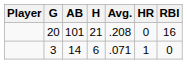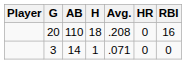(75, 31) 101 -> (74, 31) 110
(96, 31) 21 -> (95, 31) 18
(96, 50) 6 -> (95, 50) 1
(146, 50) 1 -> (145, 50) 0
